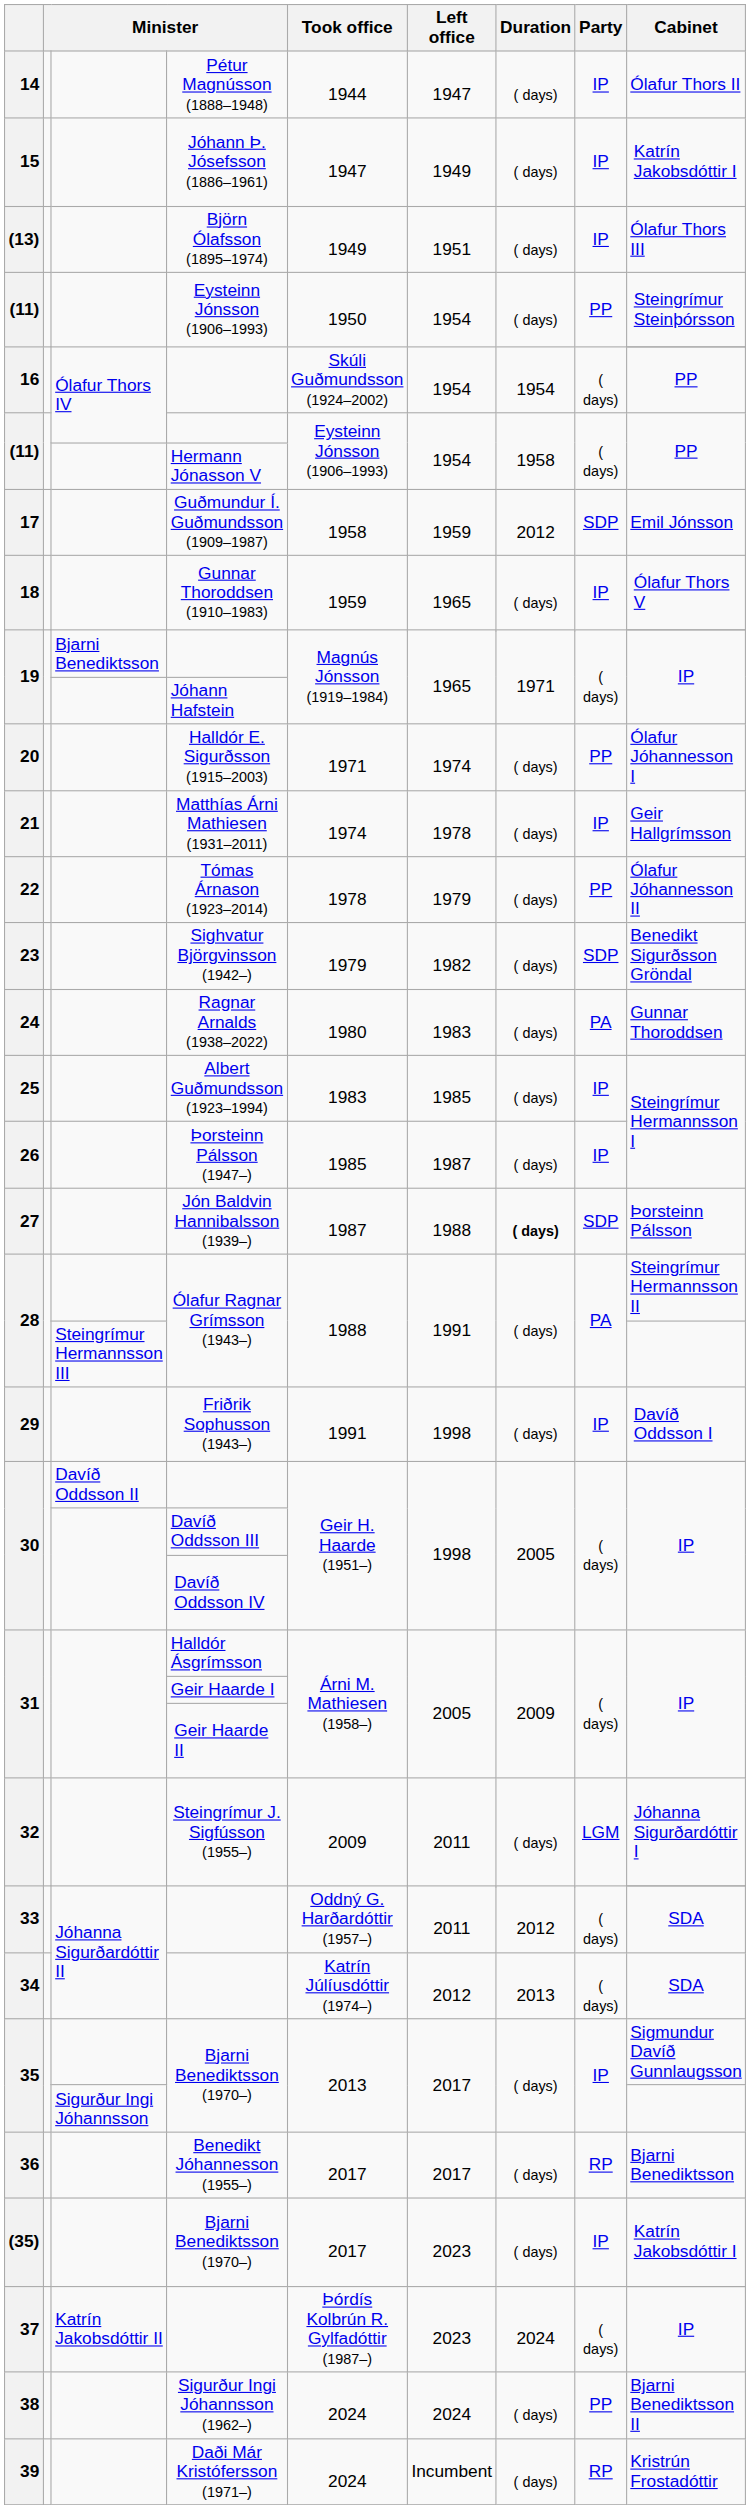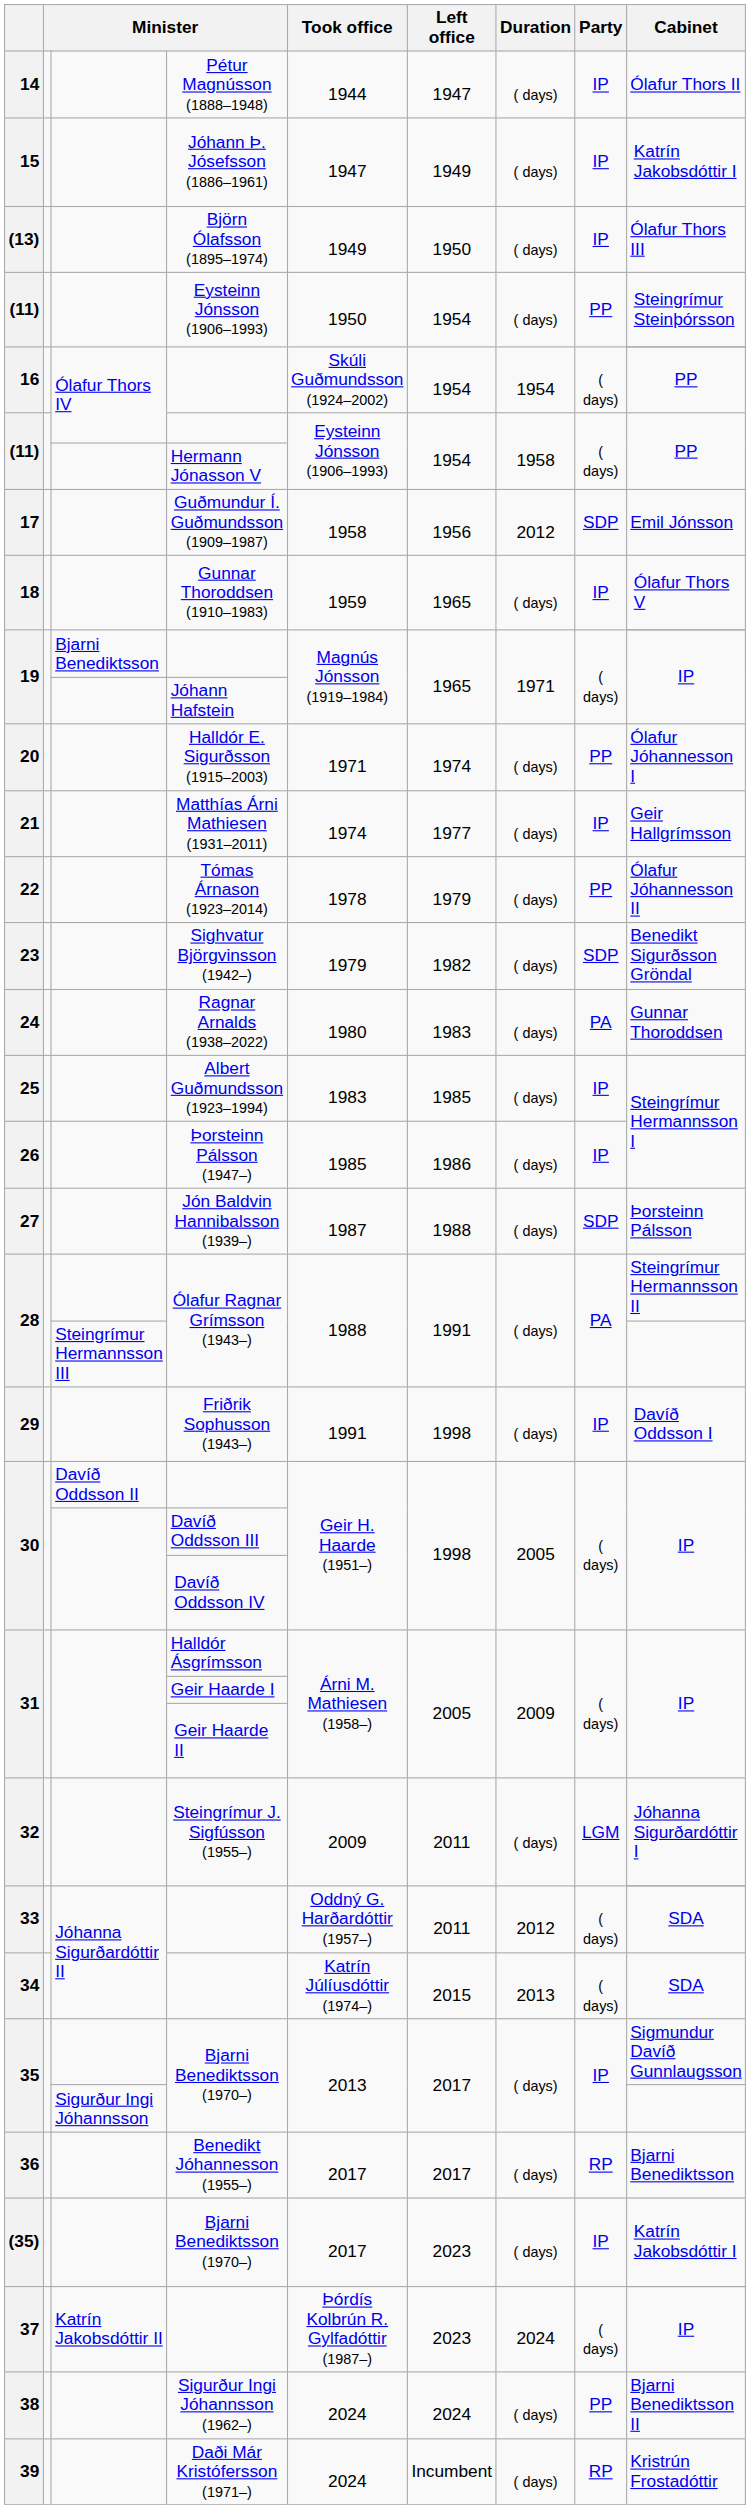(452, 248) 1951 -> (452, 248) 1950
(452, 532) 1959 -> (452, 532) 1956
(452, 833) 1978 -> (452, 833) 1977
(452, 1164) 1987 -> (452, 1164) 1986
(536, 1230) bold -> (536, 1231) normal
(452, 1995) 2012 -> (452, 1995) 2015
